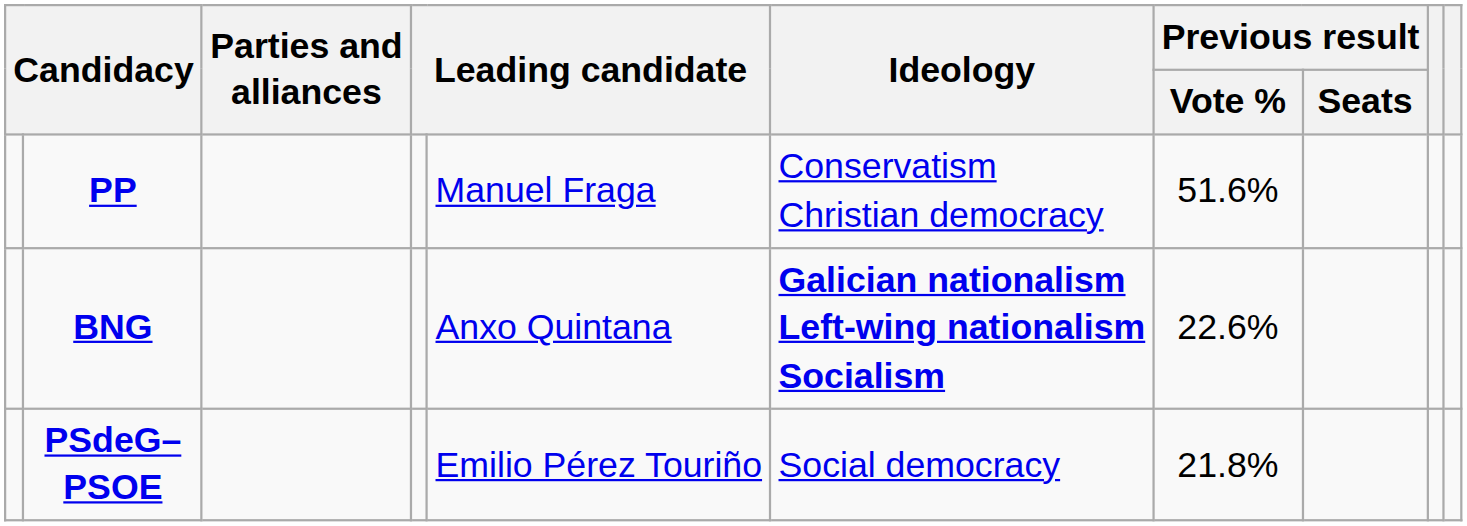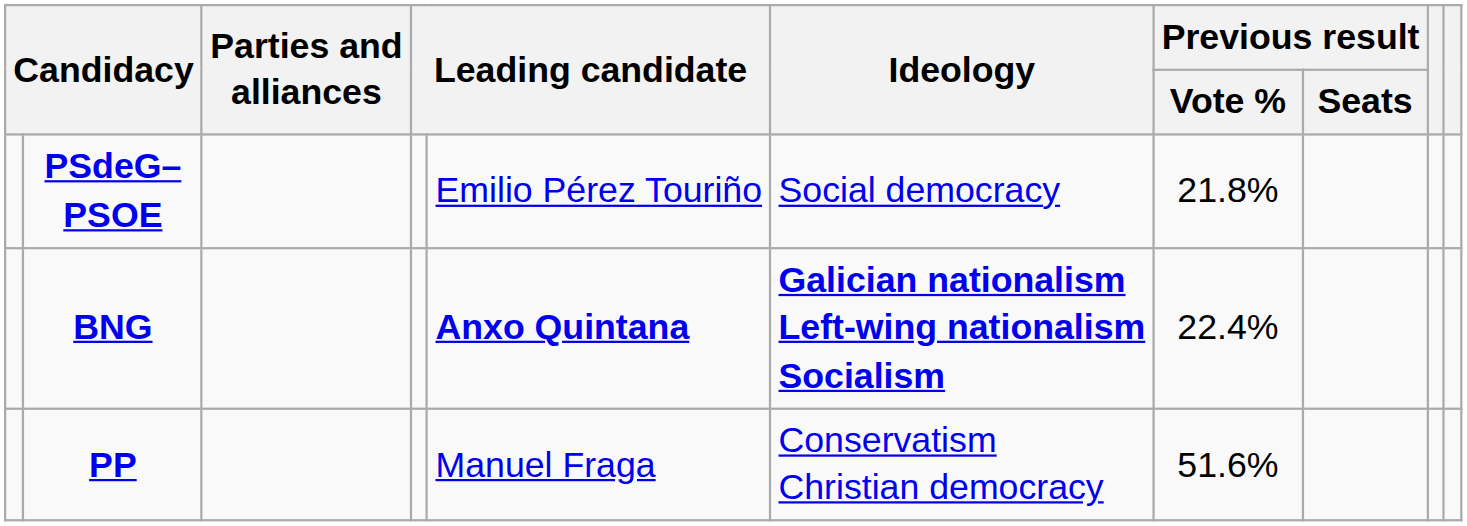rows swapped: (113, 190) <-> (113, 464)
(554, 327) normal -> (562, 327) bold
(1228, 327) 22.6% -> (1228, 327) 22.4%
